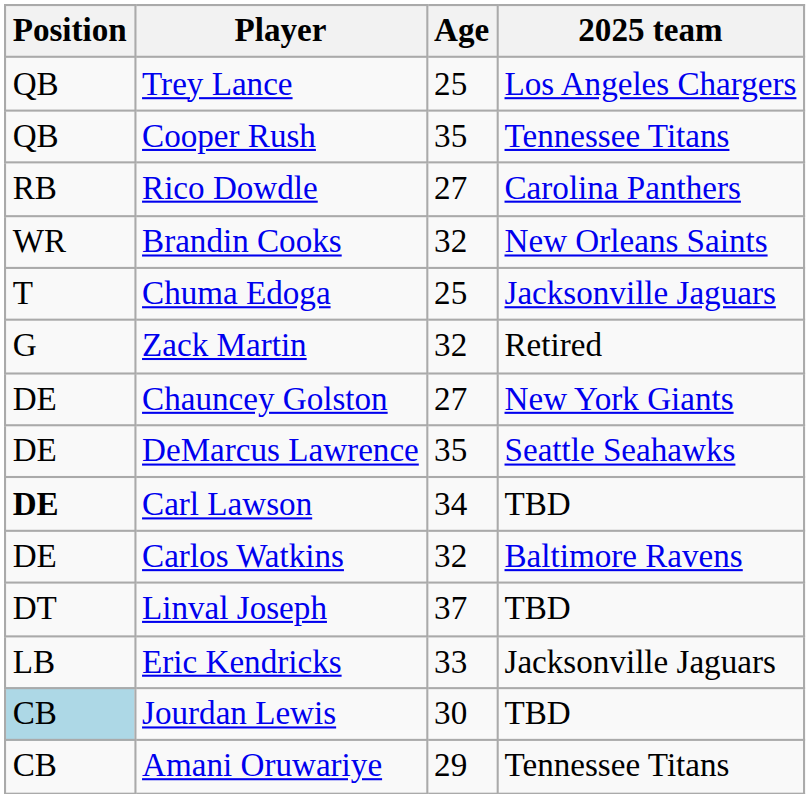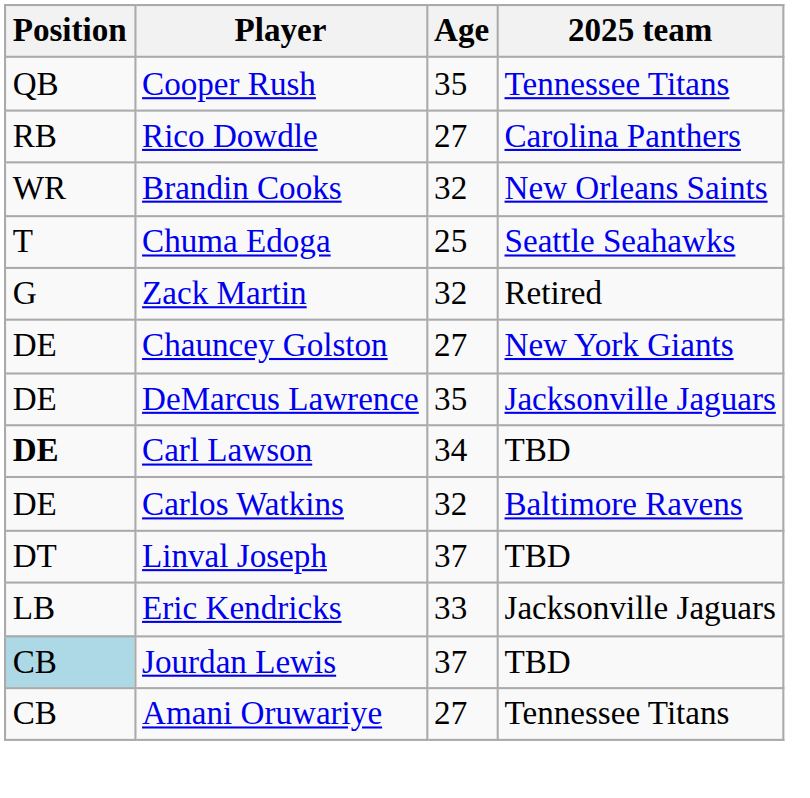- row: (217, 83)
(640, 293) Jacksonville Jaguars -> (620, 240) Seattle Seahawks
(620, 450) Seattle Seahawks -> (640, 398) Jacksonville Jaguars
(451, 713) 30 -> (451, 661) 37
(451, 766) 29 -> (451, 713) 27
